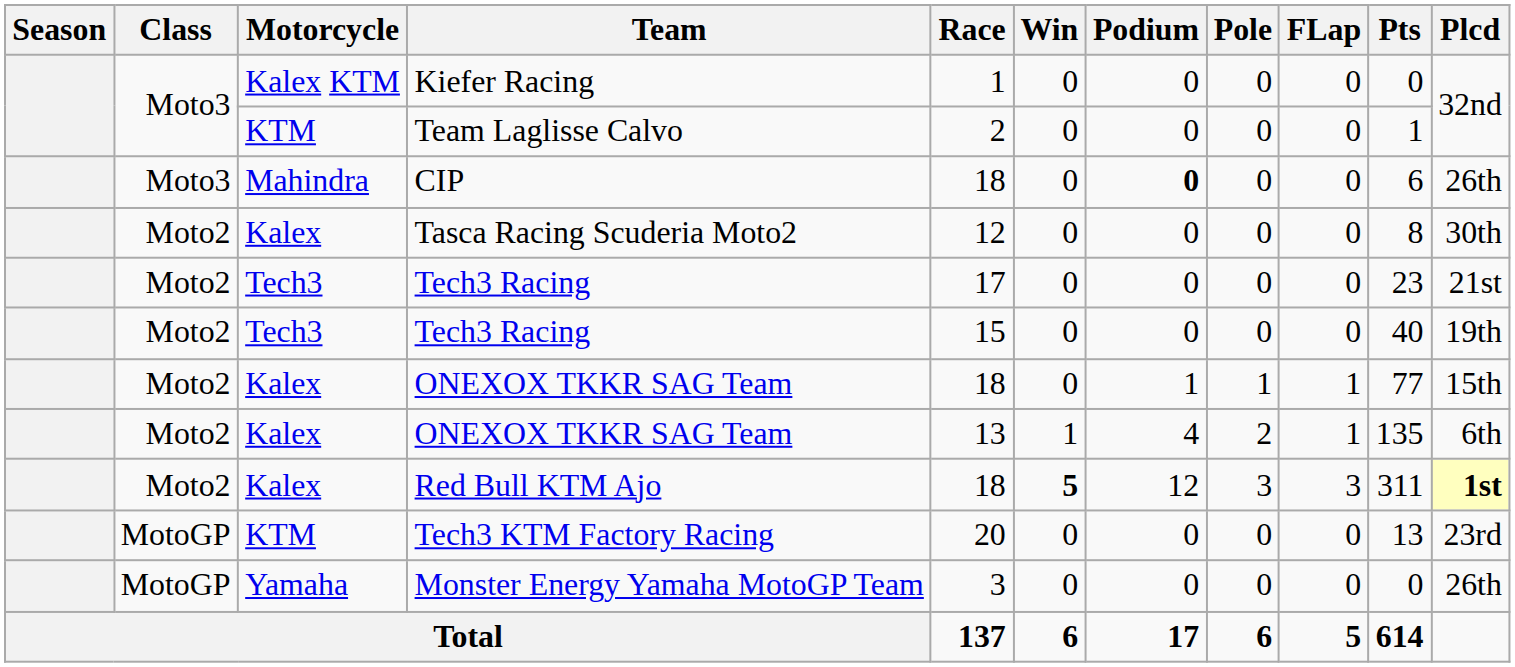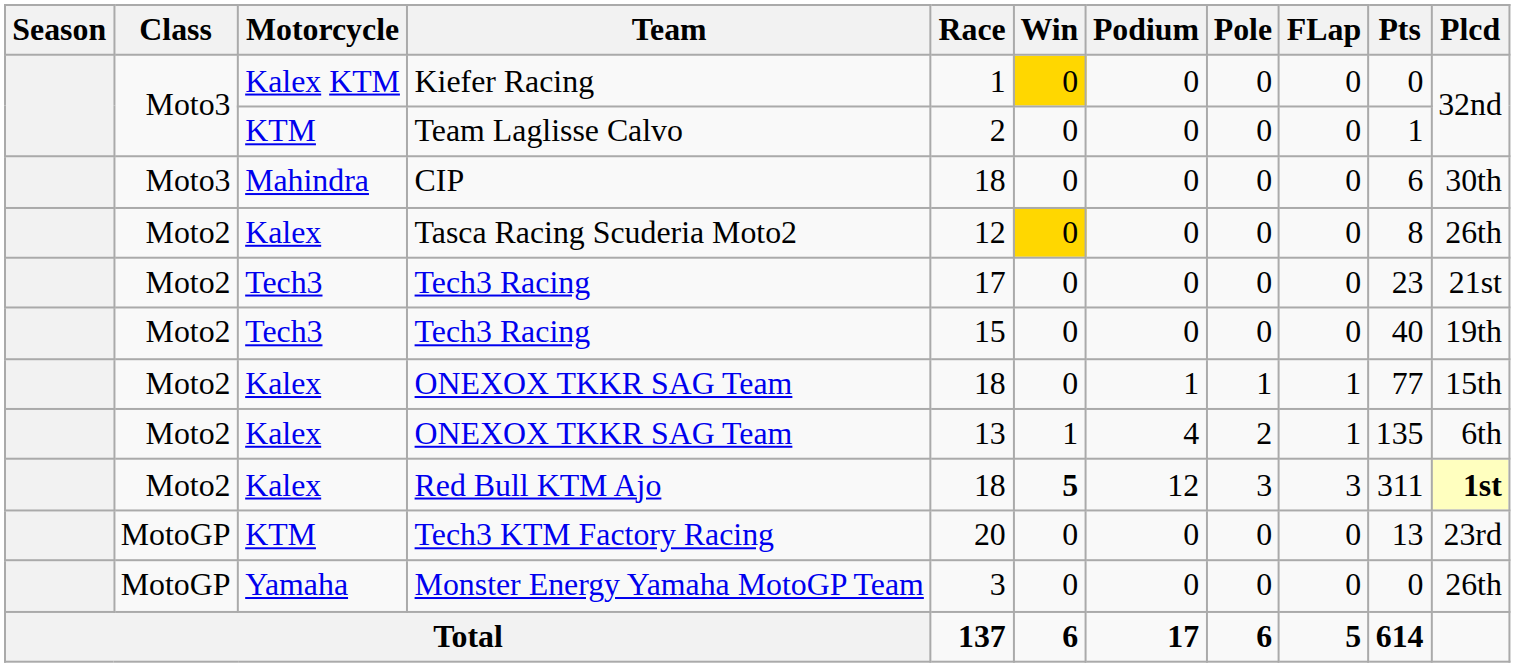(1070, 80) no background -> (1070, 80) gold background
(1191, 181) bold -> (1191, 181) normal
(1474, 181) 26th -> (1474, 181) 30th
(1070, 231) no background -> (1070, 231) gold background
(1474, 231) 30th -> (1474, 231) 26th
